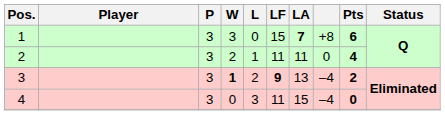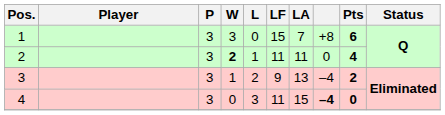(301, 36) bold -> (301, 36) normal
(232, 57) normal -> (232, 57) bold
(232, 78) bold -> (232, 78) normal
(278, 78) bold -> (278, 78) normal
(326, 99) normal -> (326, 99) bold
